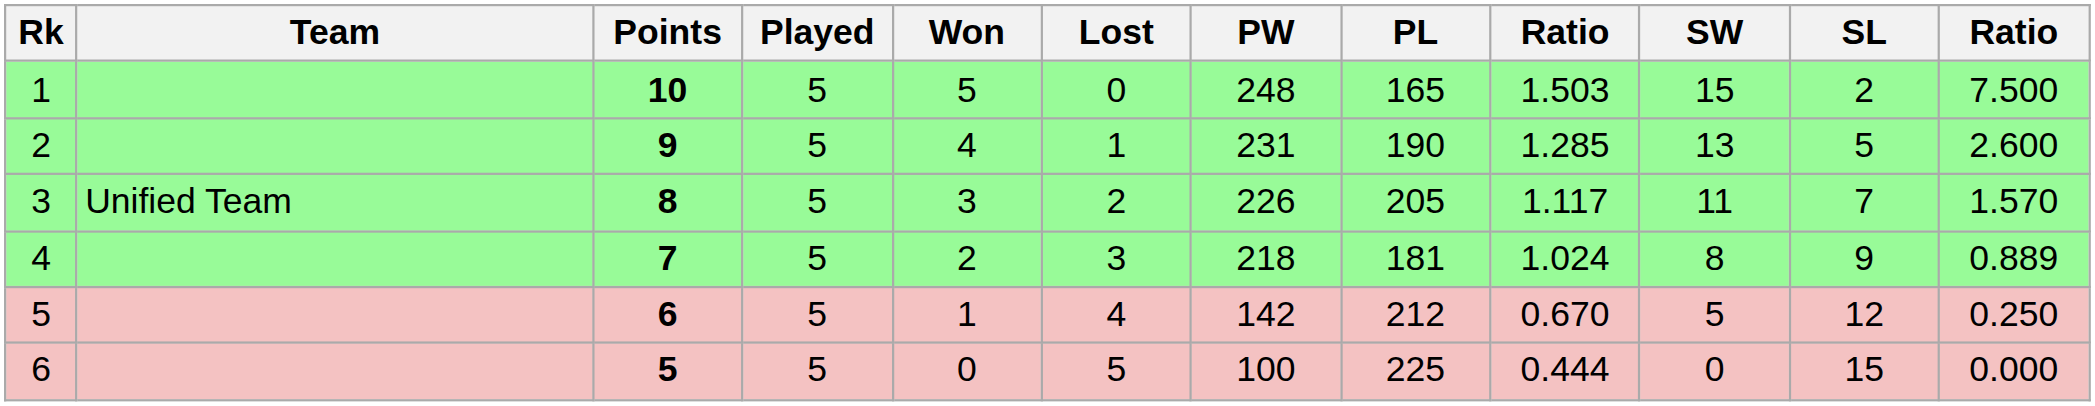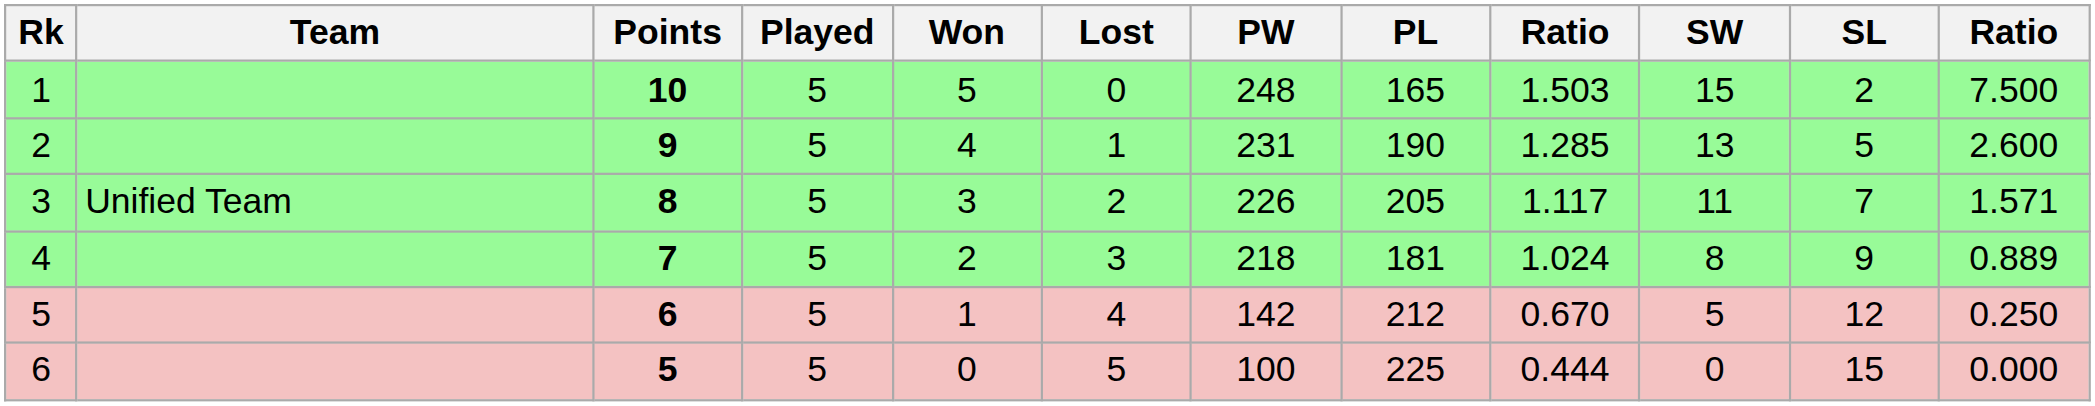(2014, 201) 1.570 -> (2014, 201) 1.571
